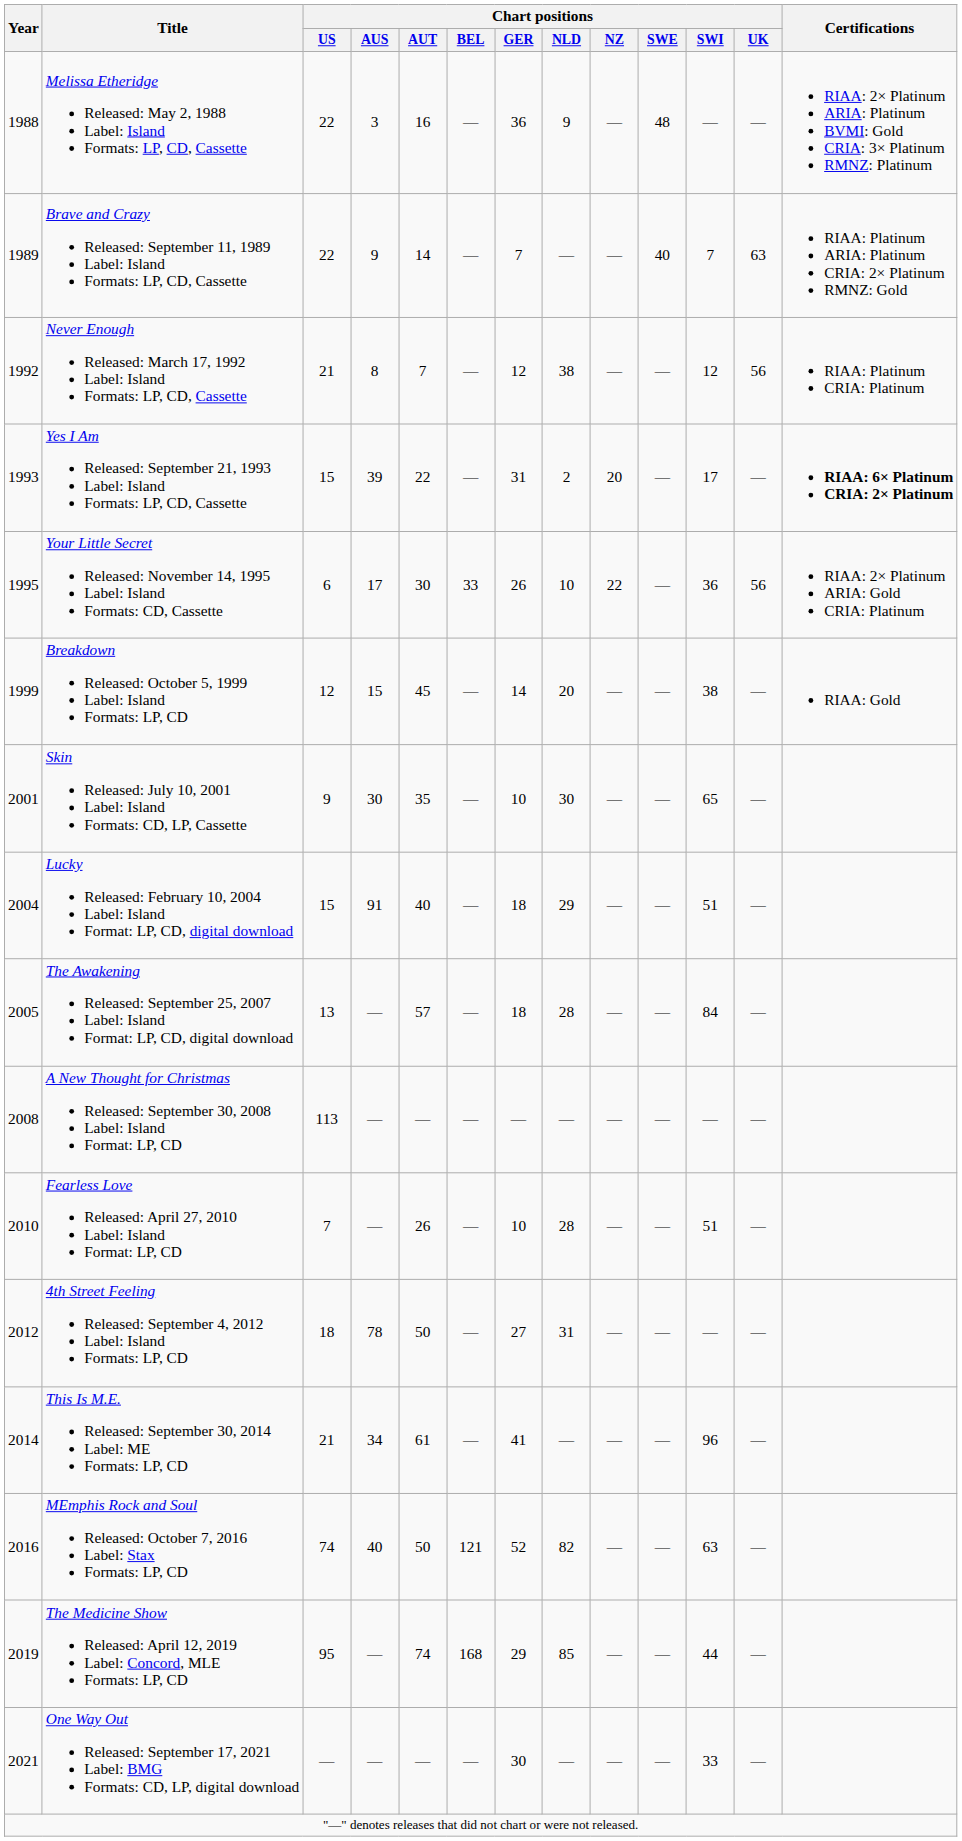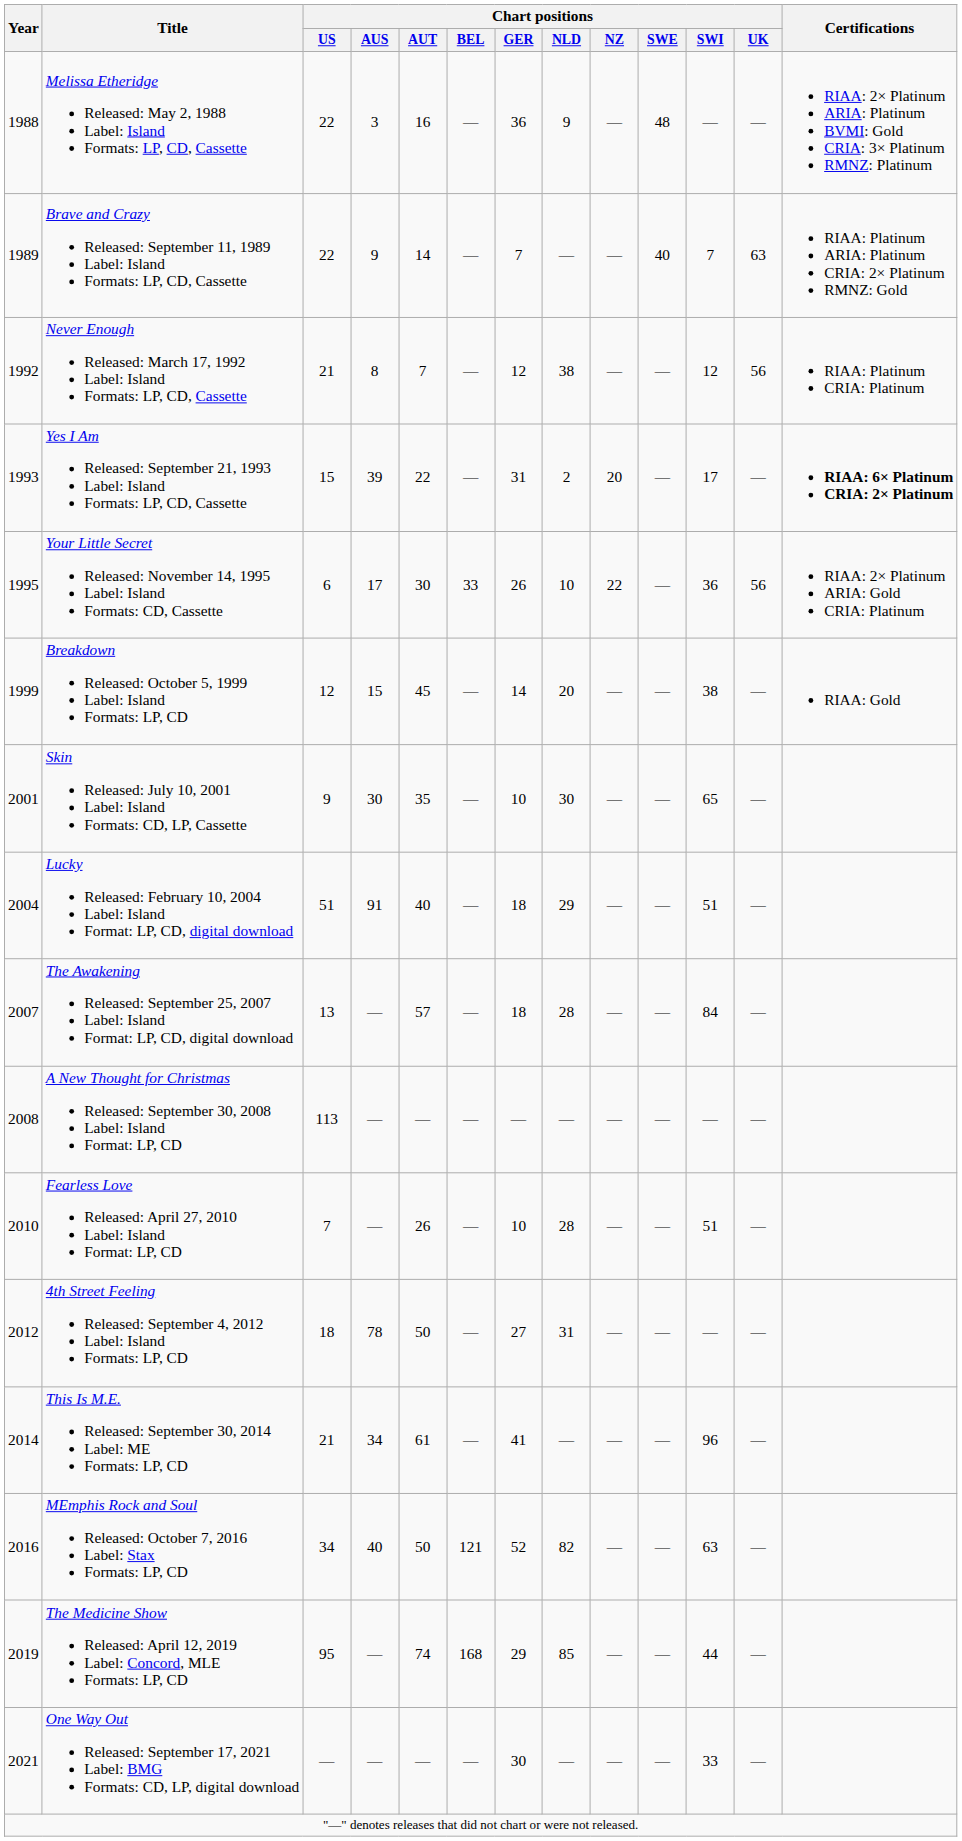(327, 905) 15 -> (327, 905) 51
(23, 1012) 2005 -> (23, 1012) 2007
(327, 1546) 74 -> (327, 1546) 34
